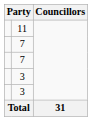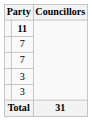(22, 28) normal -> (22, 28) bold
